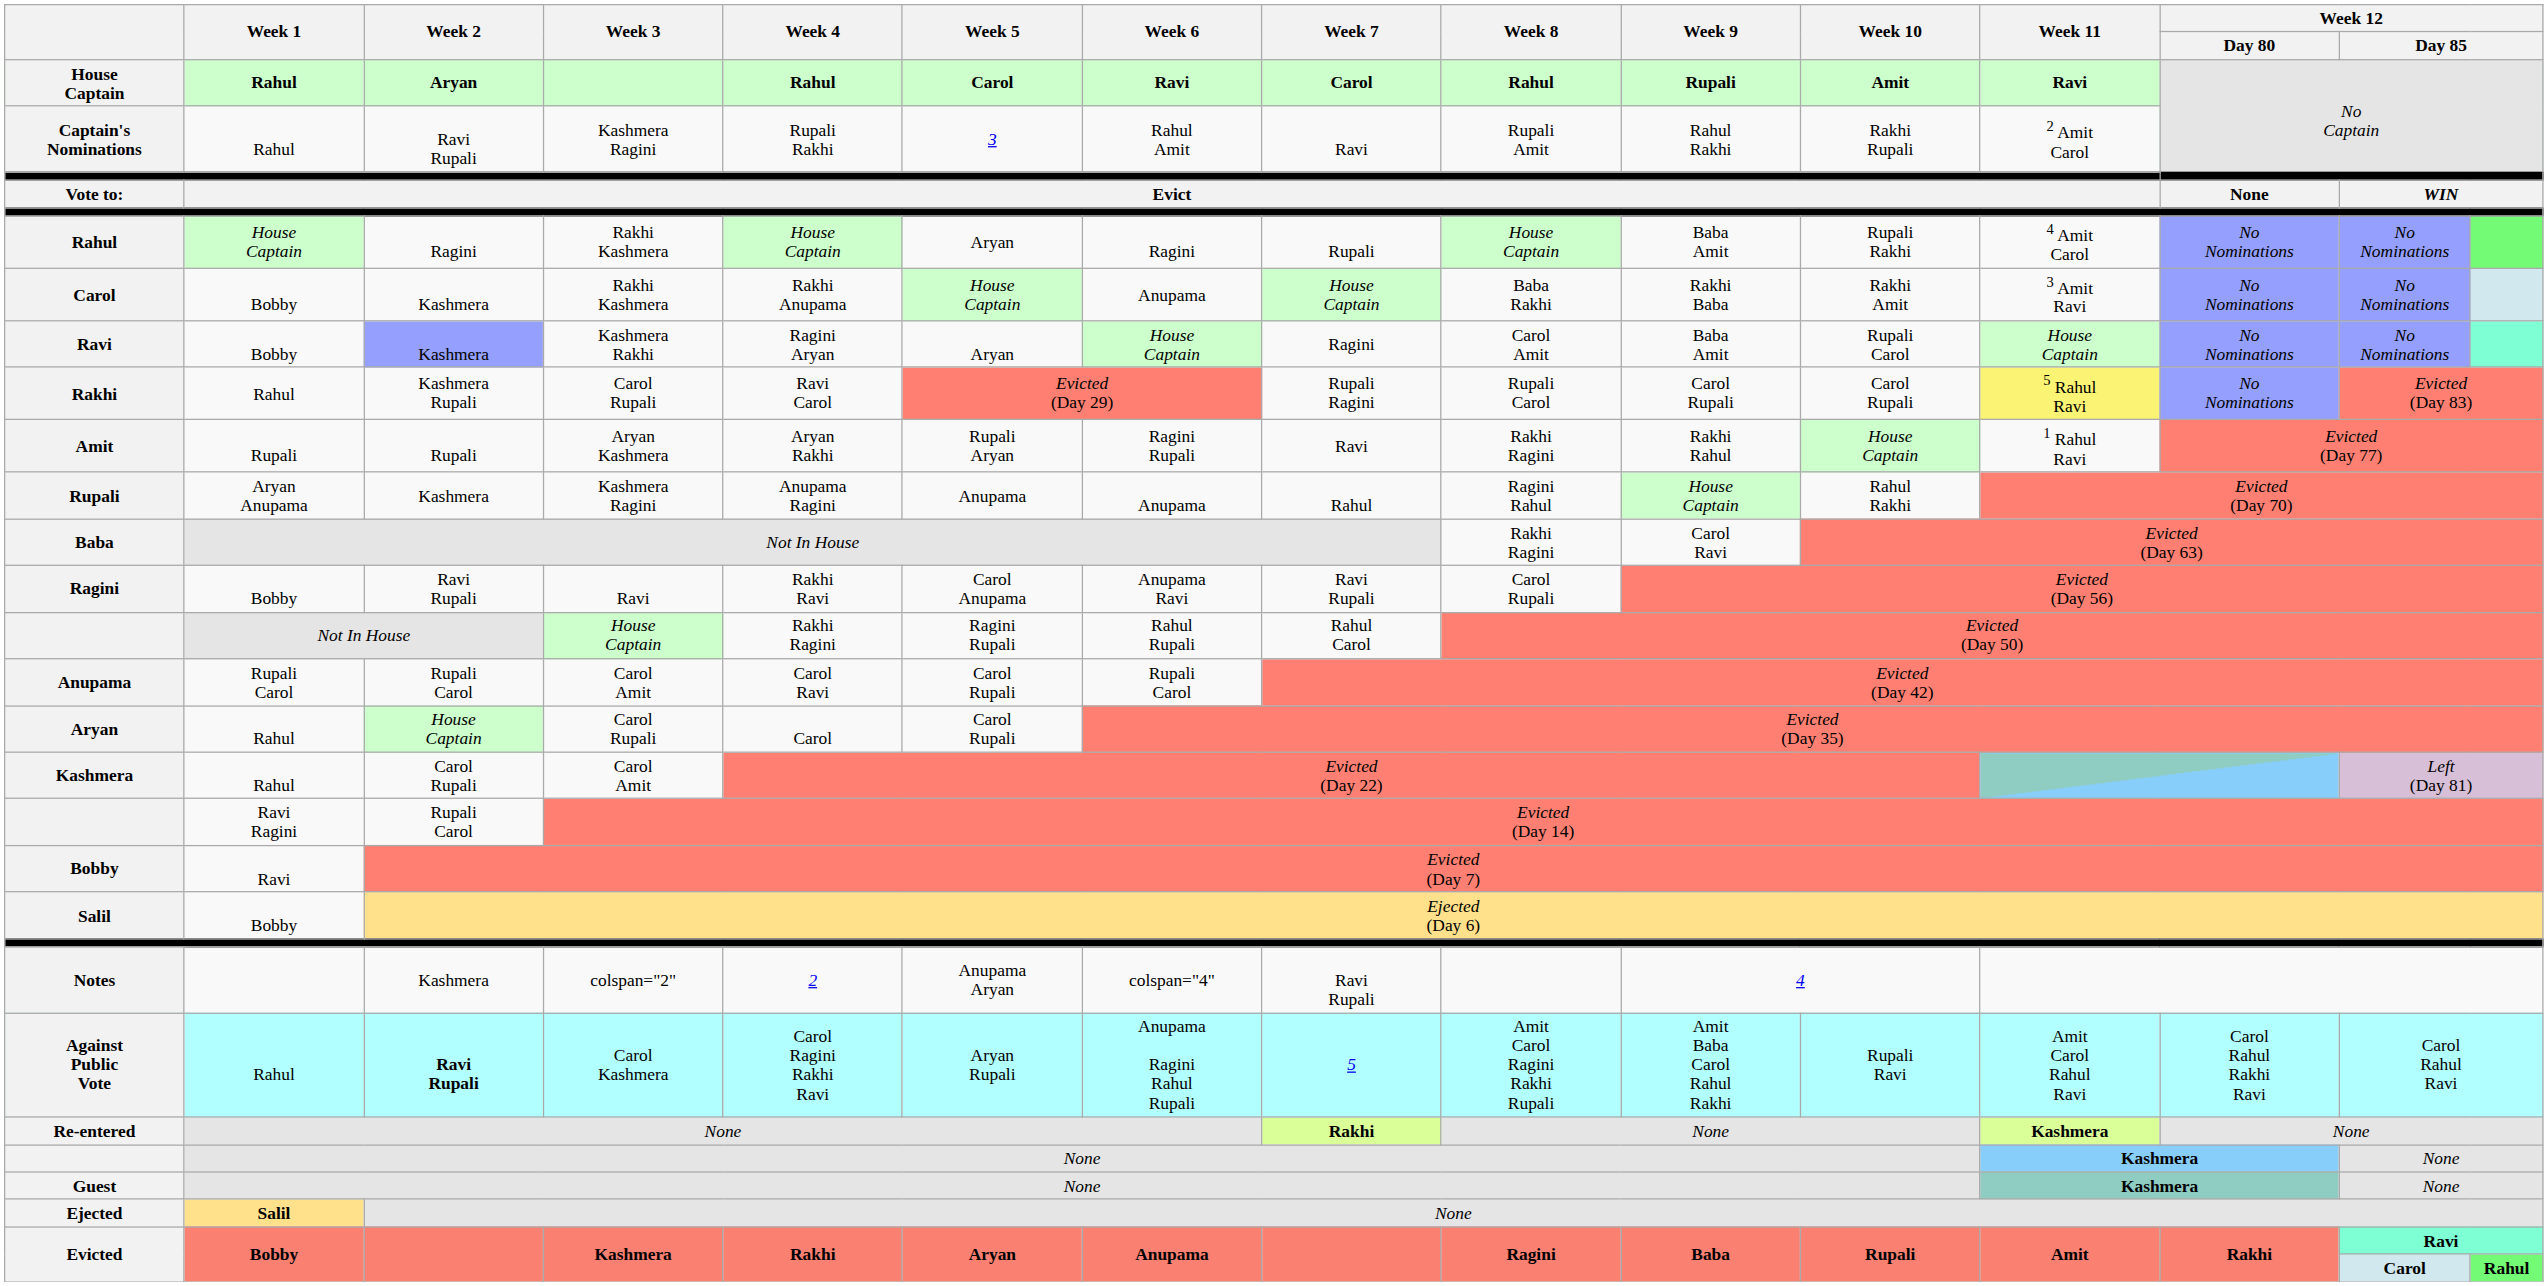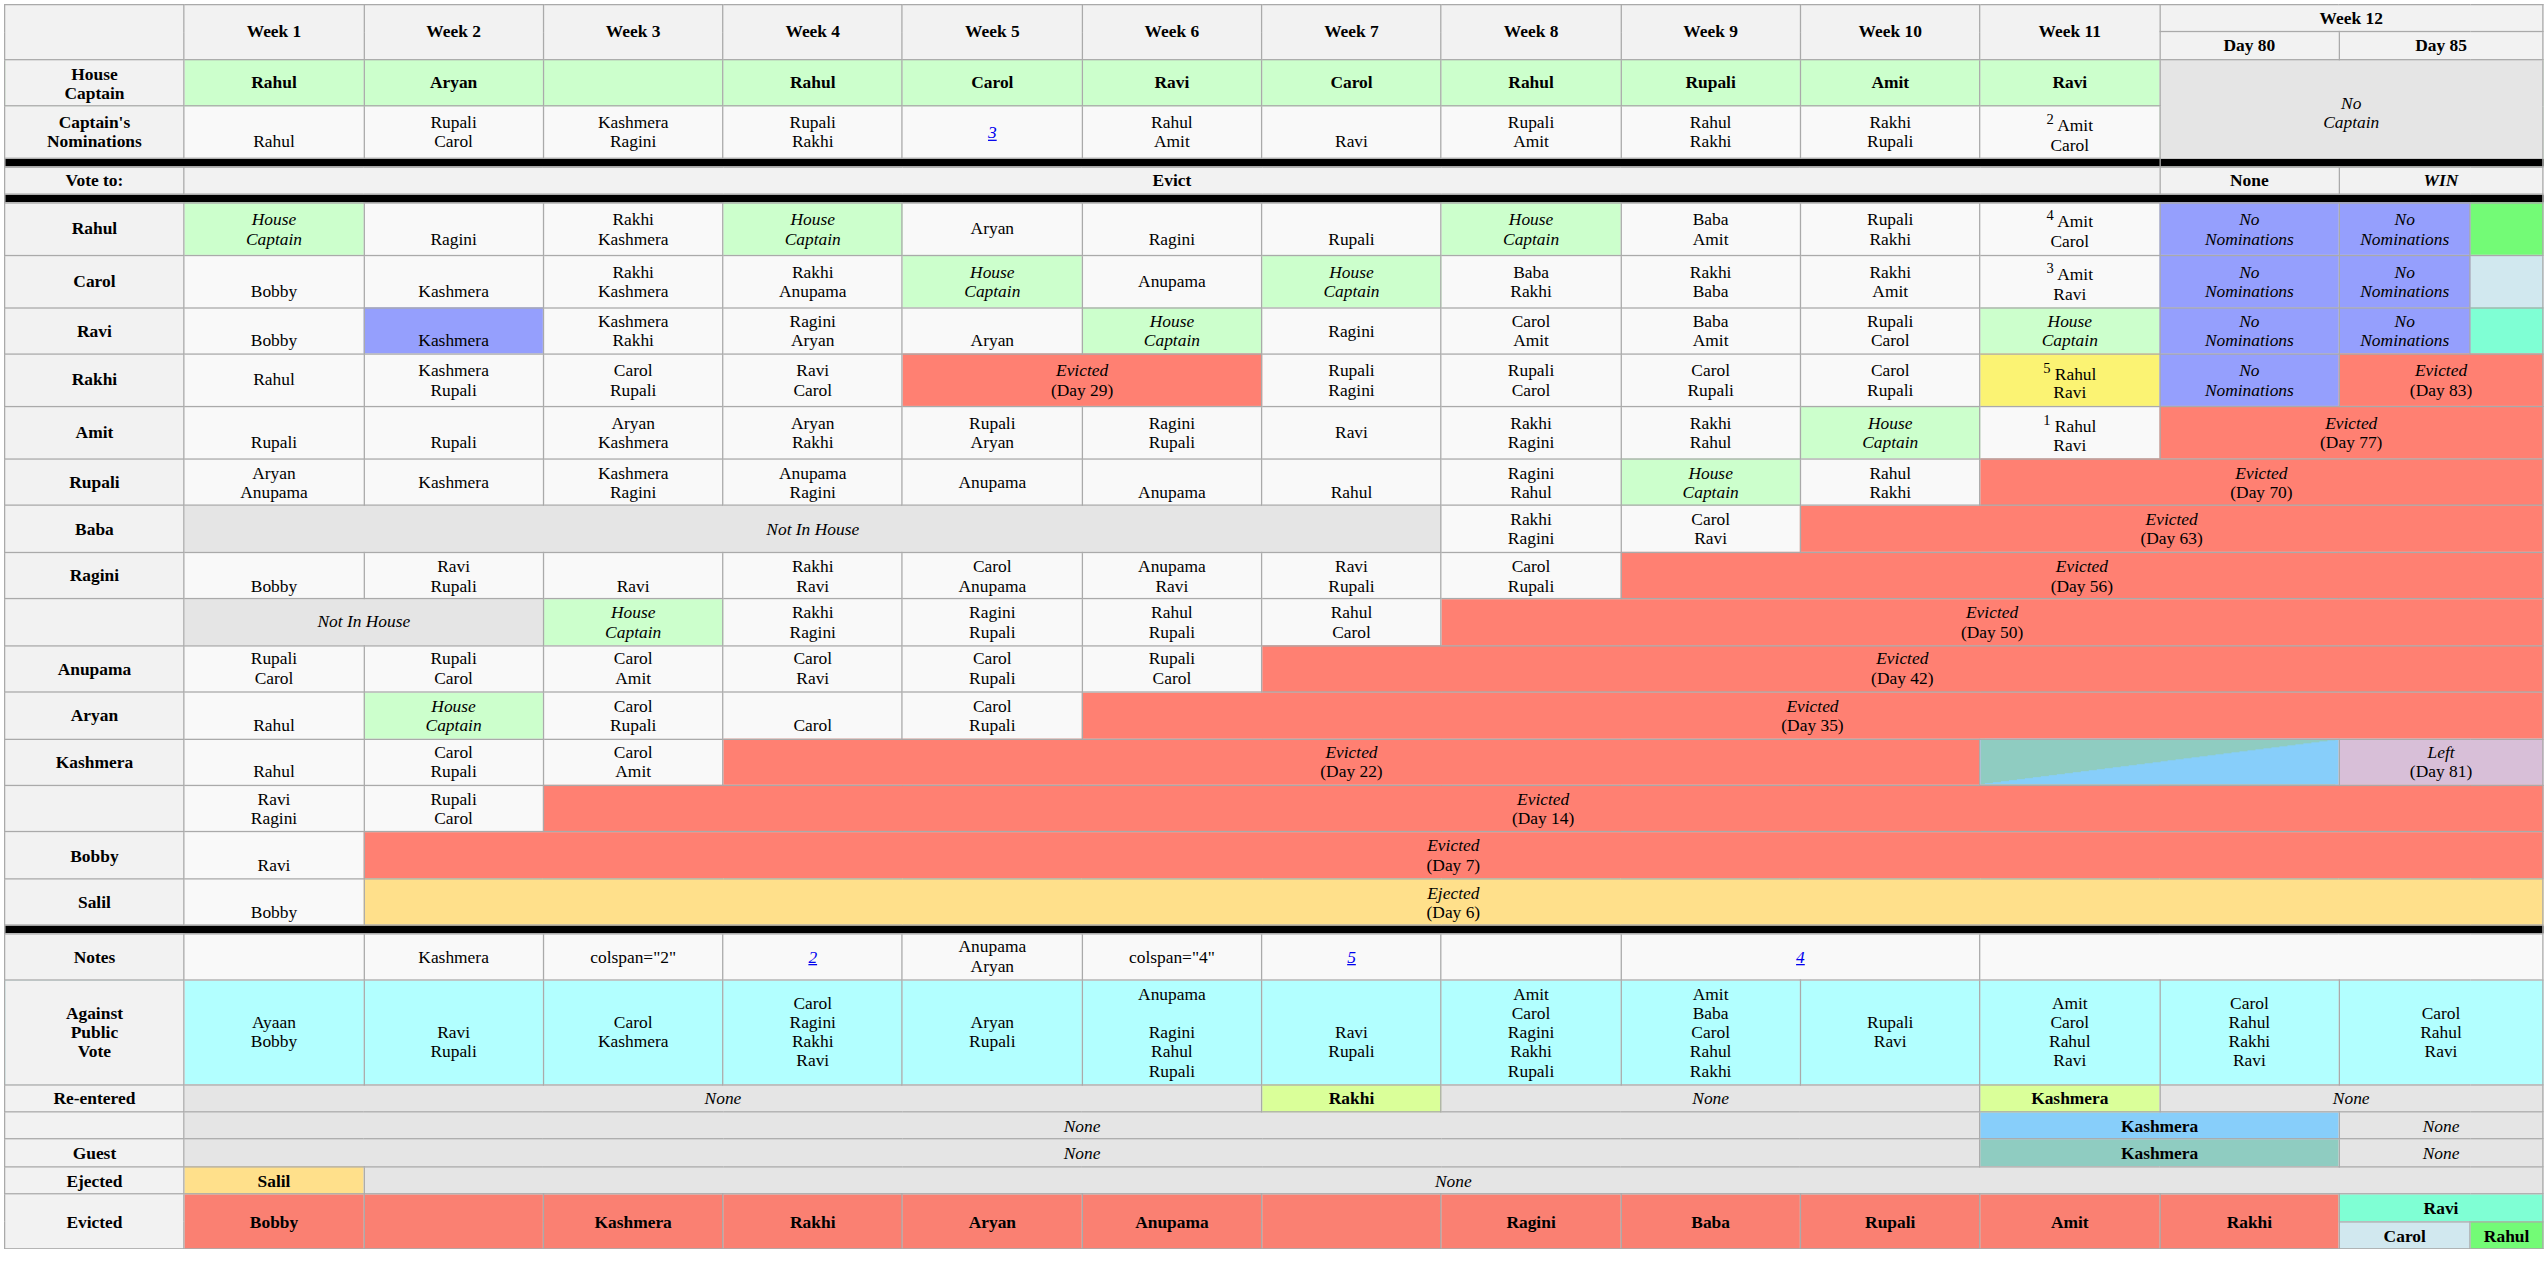(454, 148) Ravi Rupali -> (454, 132) Rupali Carol
(1351, 989) Ravi Rupali -> (1351, 956) 5
(274, 1074) Rahul -> (274, 1032) Ayaan Bobby
(454, 1074) bold -> (454, 1042) normal
(1351, 1065) 5 -> (1351, 1042) Ravi Rupali
